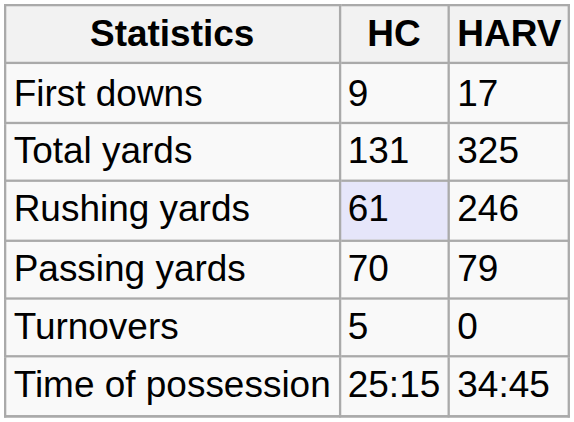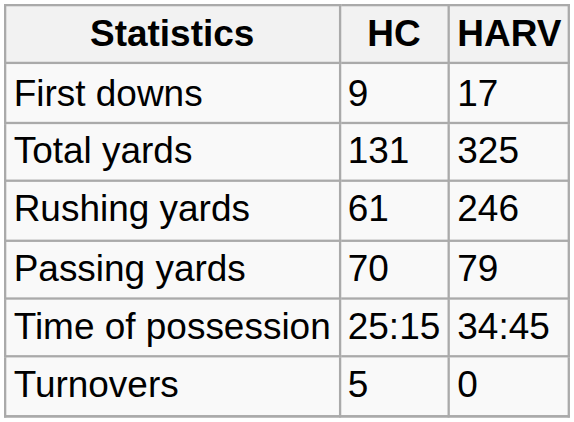(368, 209) lavender background -> (368, 209) no background
rows swapped: (96, 326) <-> (172, 385)
